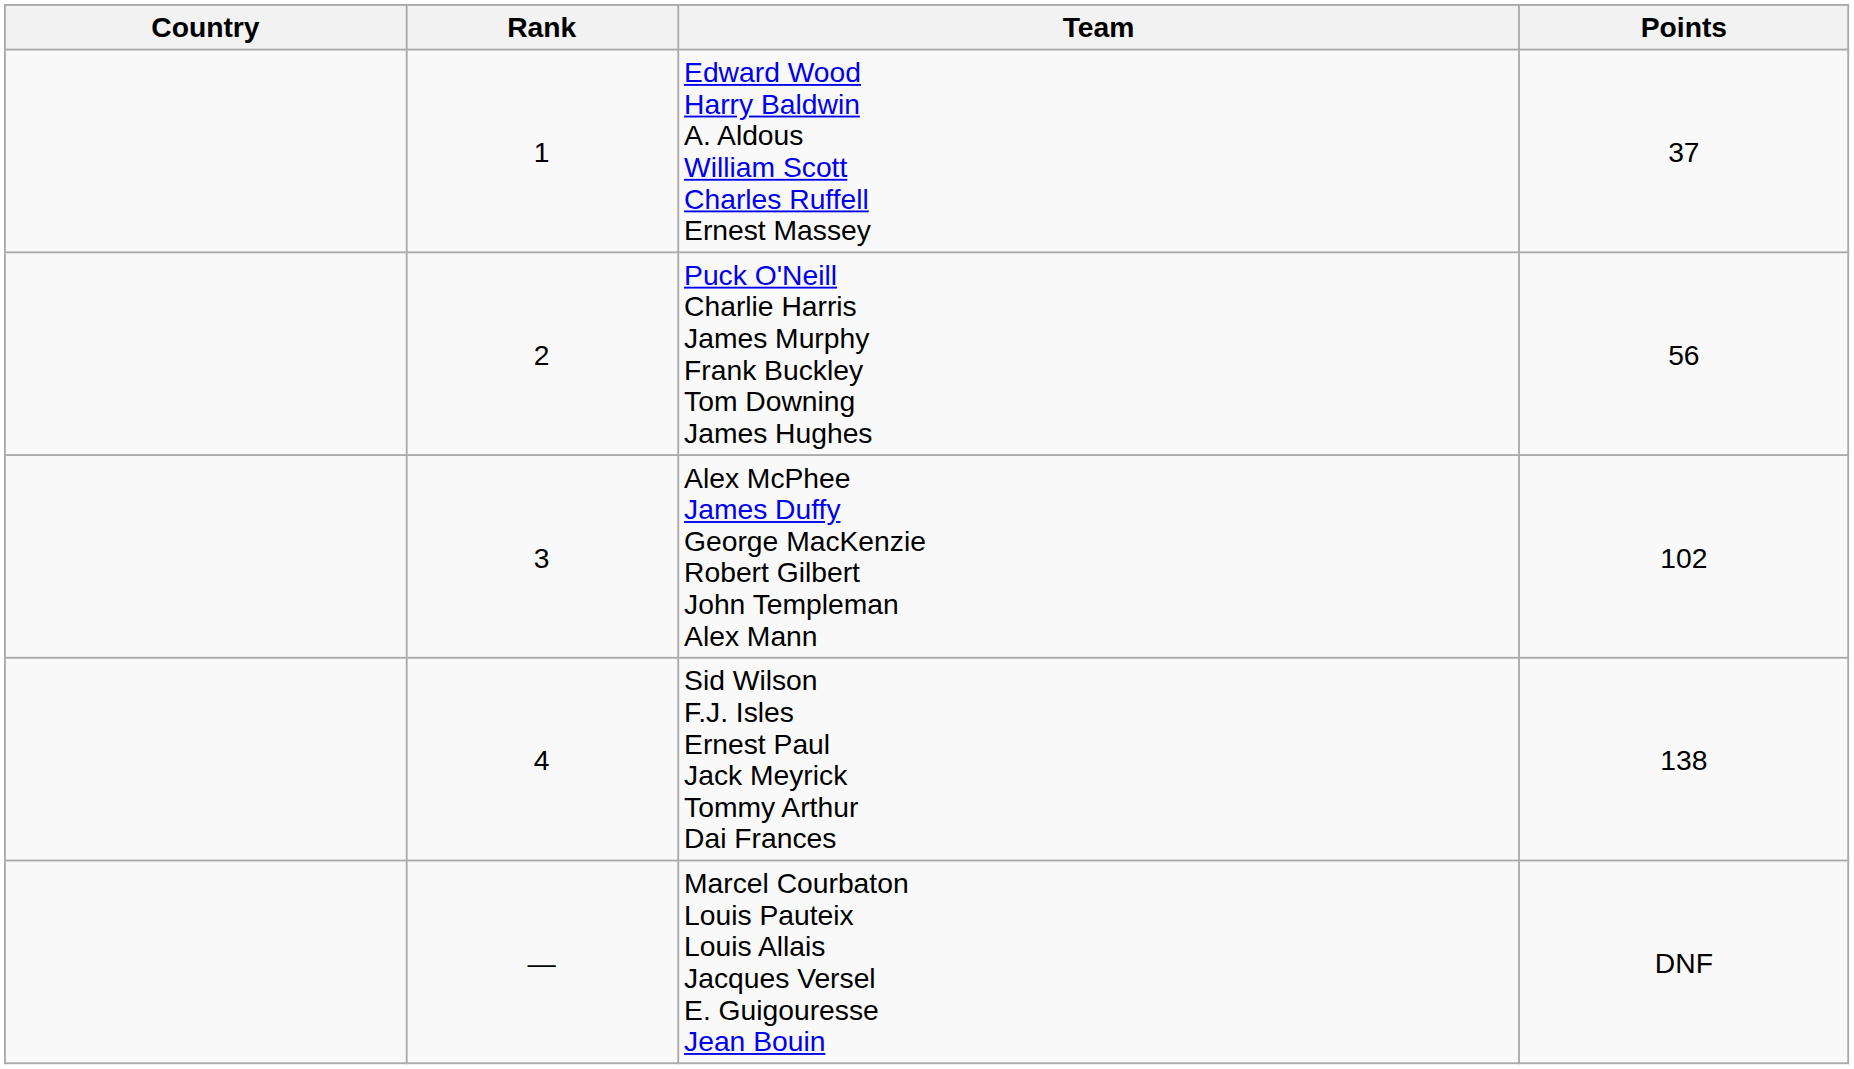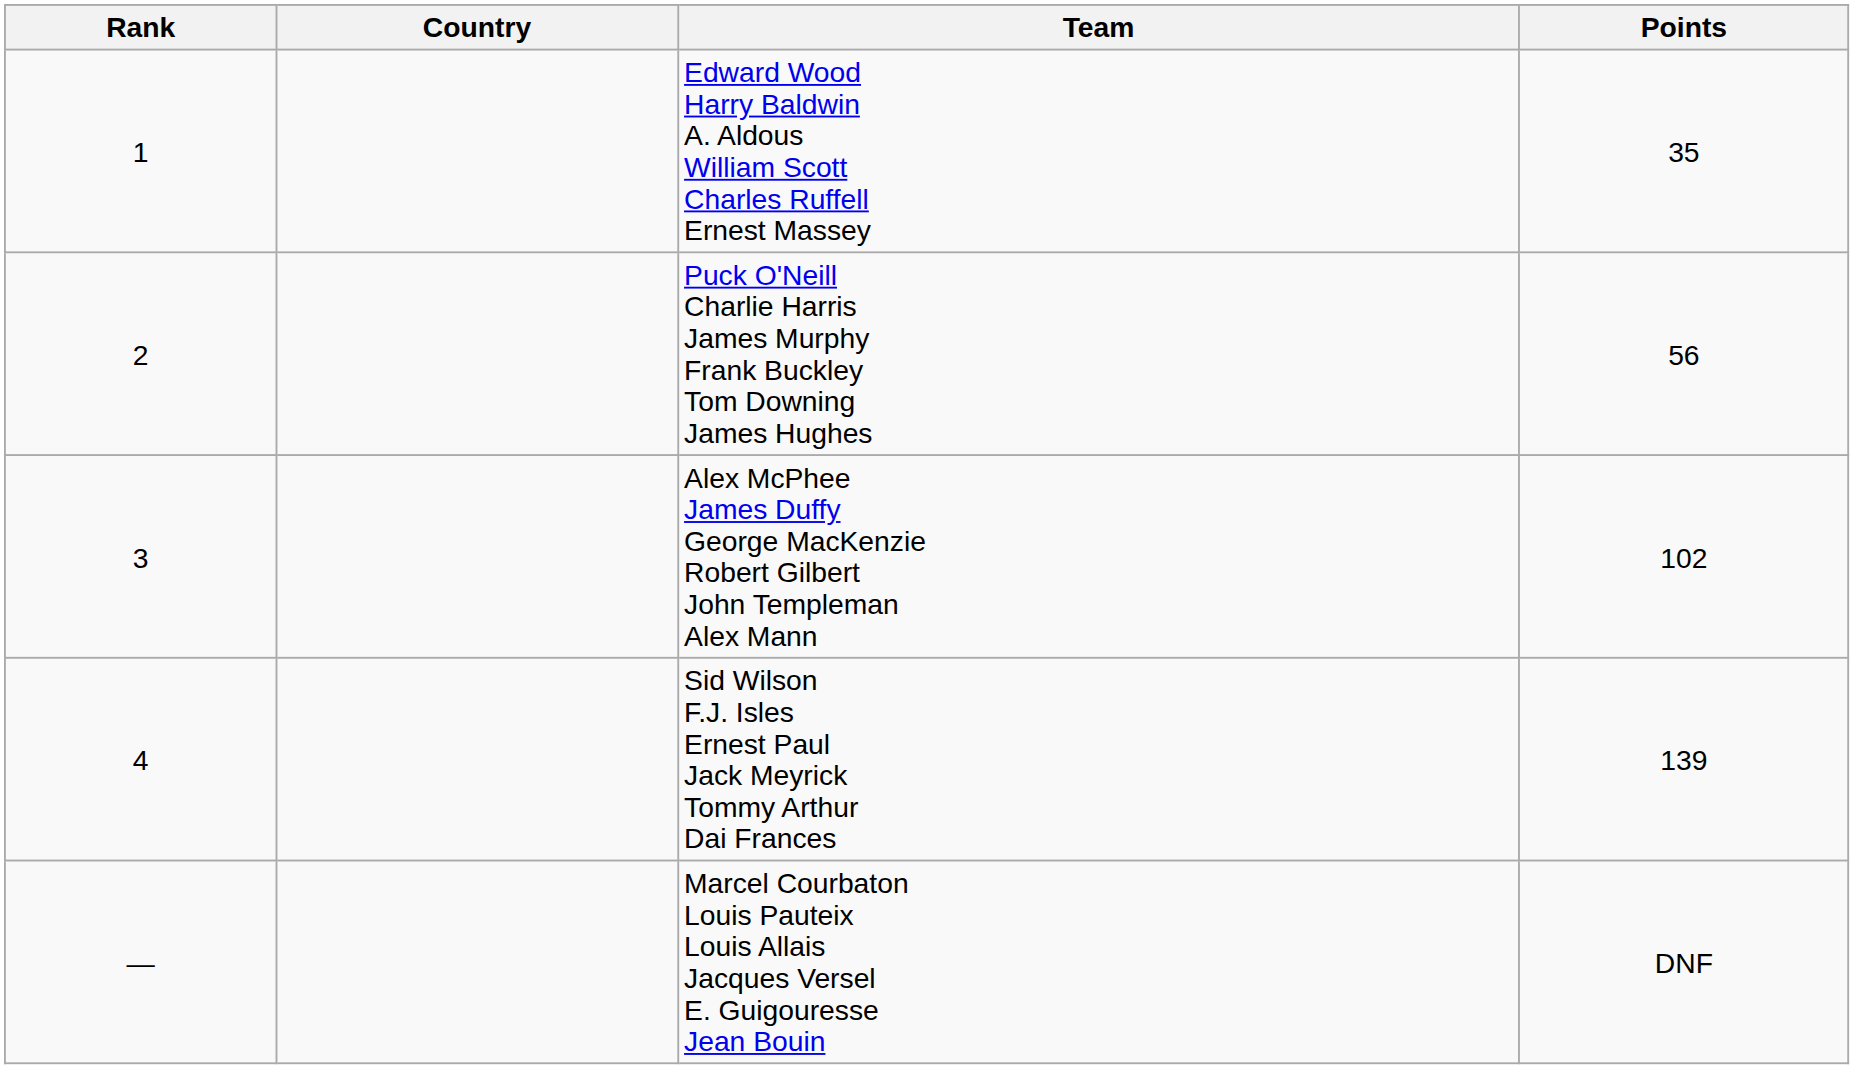columns swapped: (542, 27) <-> (205, 27)
(1684, 151) 37 -> (1684, 151) 35
(1684, 760) 138 -> (1684, 760) 139
